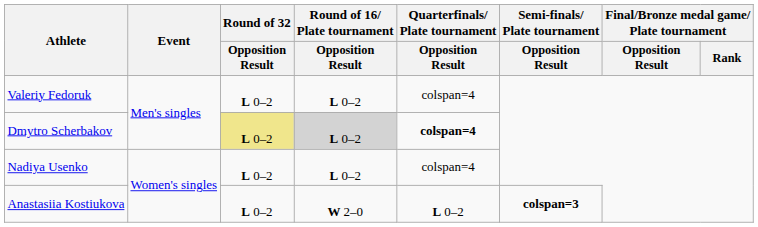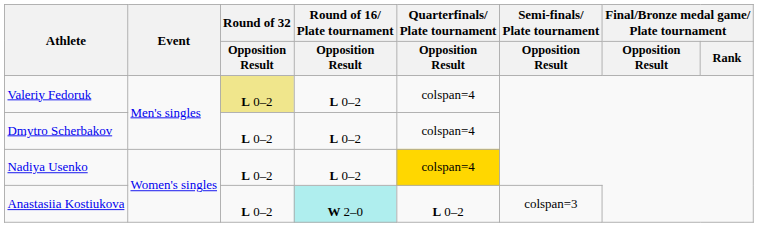(257, 102) no background -> (257, 102) khaki background
(257, 138) khaki background -> (257, 138) no background
(345, 138) lightgrey background -> (345, 138) no background
(448, 131) bold -> (448, 131) normal
(448, 167) no background -> (448, 167) gold background
(345, 212) no background -> (345, 212) paleturquoise background
(551, 204) bold -> (551, 204) normal
